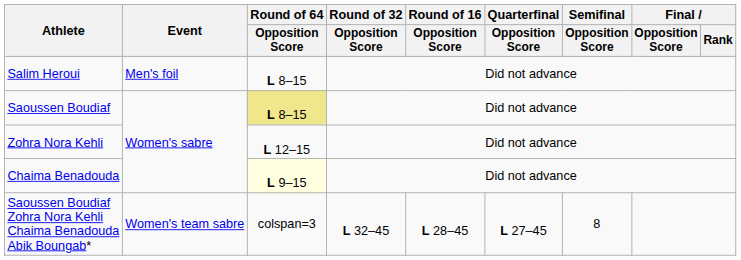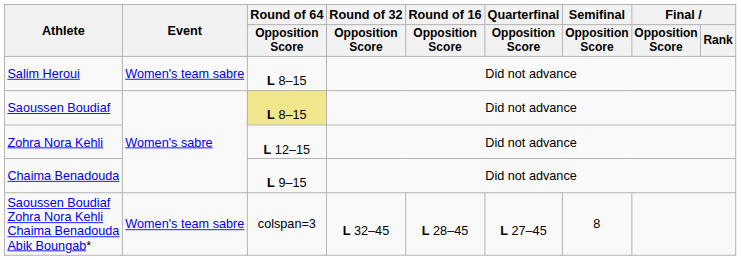(152, 74) Men's foil -> (185, 74) Women's team sabre
(287, 183) lightyellow background -> (287, 183) no background
